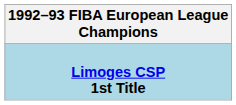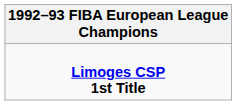(118, 80) lightblue background -> (118, 80) no background
